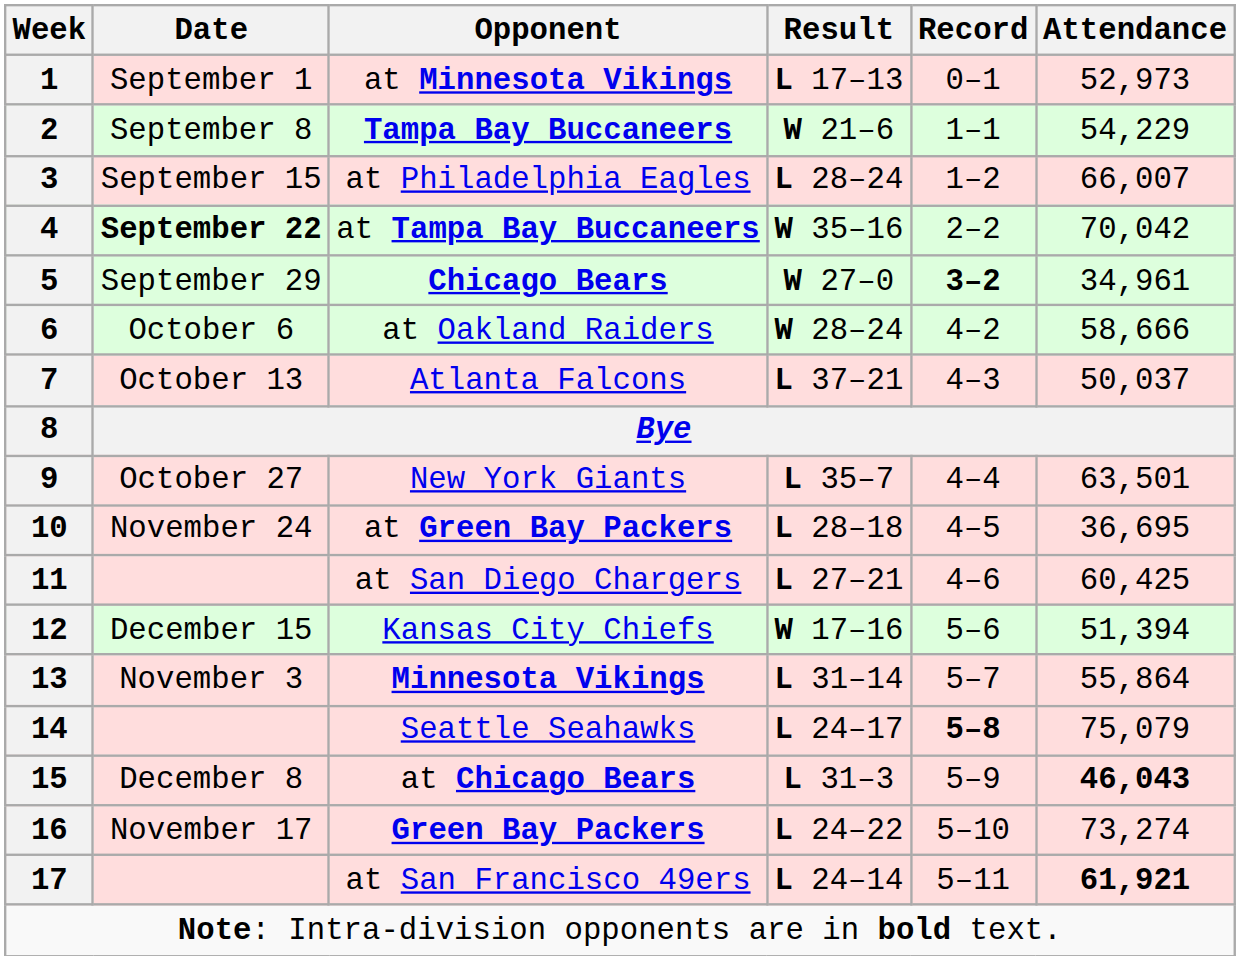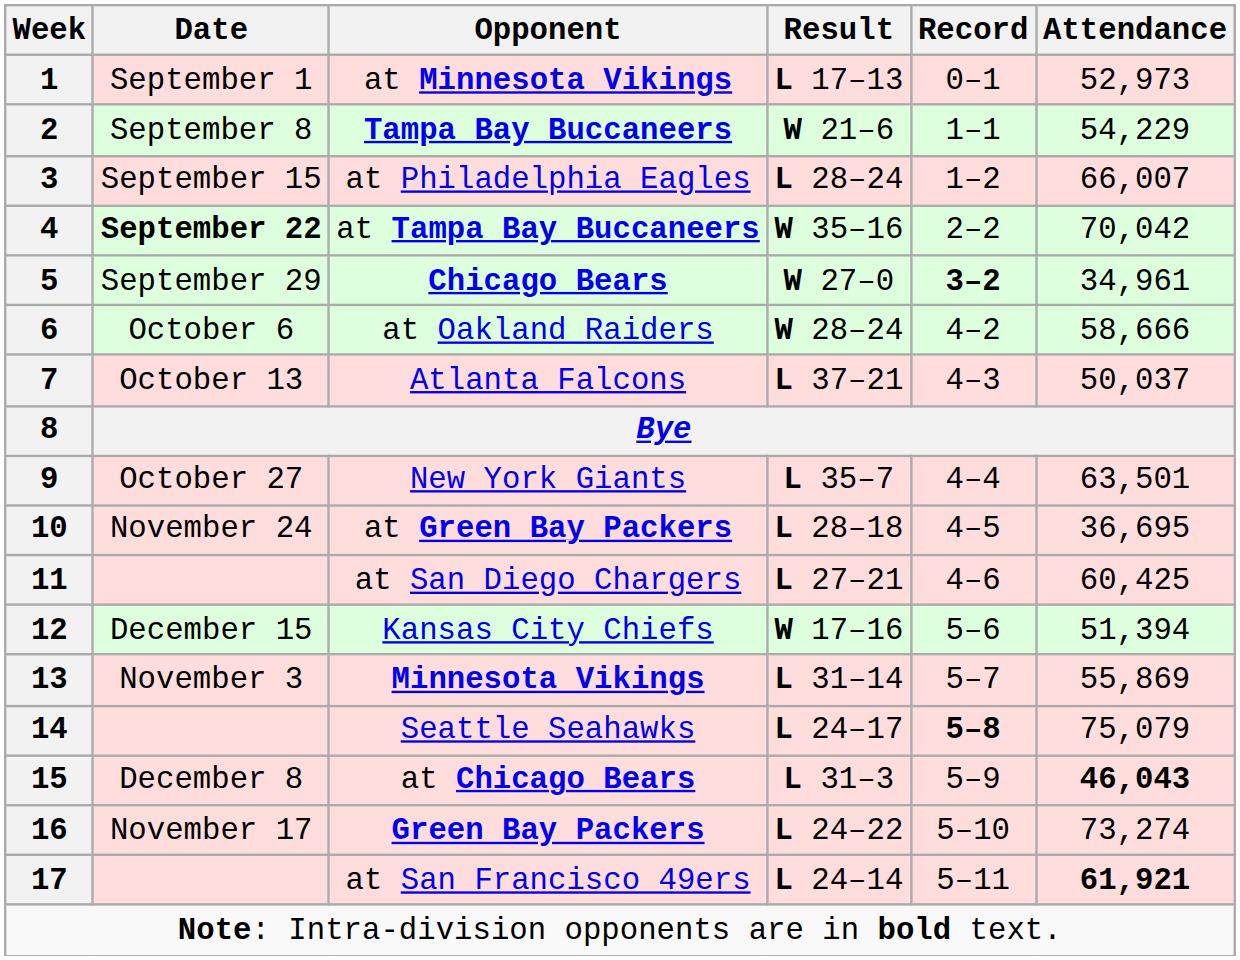(1135, 680) 55,864 -> (1135, 680) 55,869
